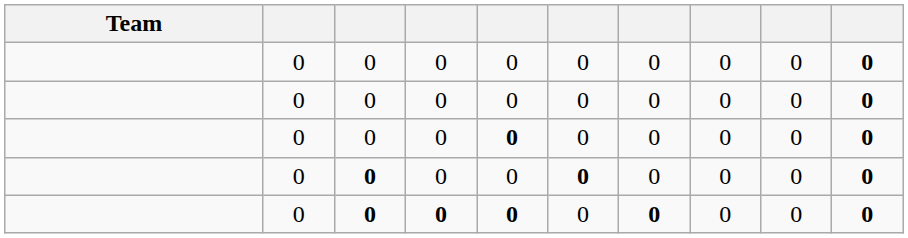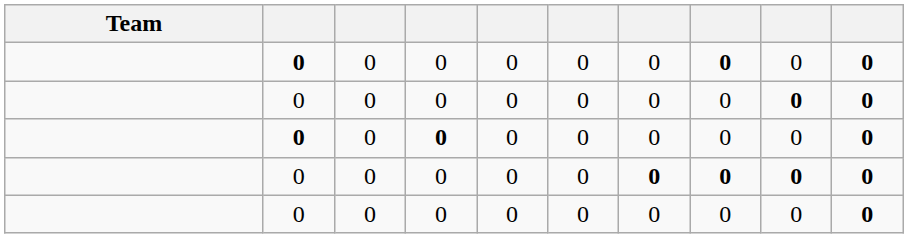(299, 61) normal -> (299, 61) bold
(725, 61) normal -> (725, 61) bold
(796, 99) normal -> (796, 99) bold
(299, 137) normal -> (299, 137) bold
(441, 137) normal -> (441, 137) bold
(512, 137) bold -> (512, 137) normal
(370, 175) bold -> (370, 175) normal
(583, 175) bold -> (583, 175) normal
(654, 175) normal -> (654, 175) bold
(725, 175) normal -> (725, 175) bold
(796, 175) normal -> (796, 175) bold
(370, 213) bold -> (370, 213) normal
(441, 213) bold -> (441, 213) normal
(512, 213) bold -> (512, 213) normal
(654, 213) bold -> (654, 213) normal
